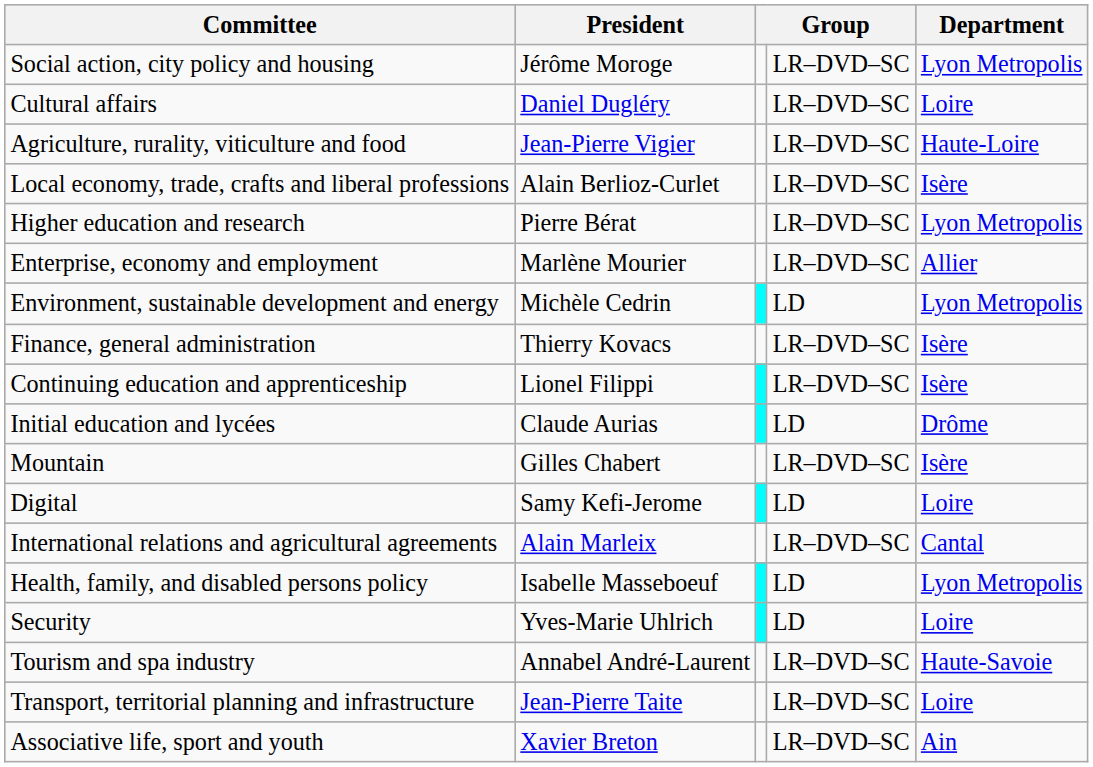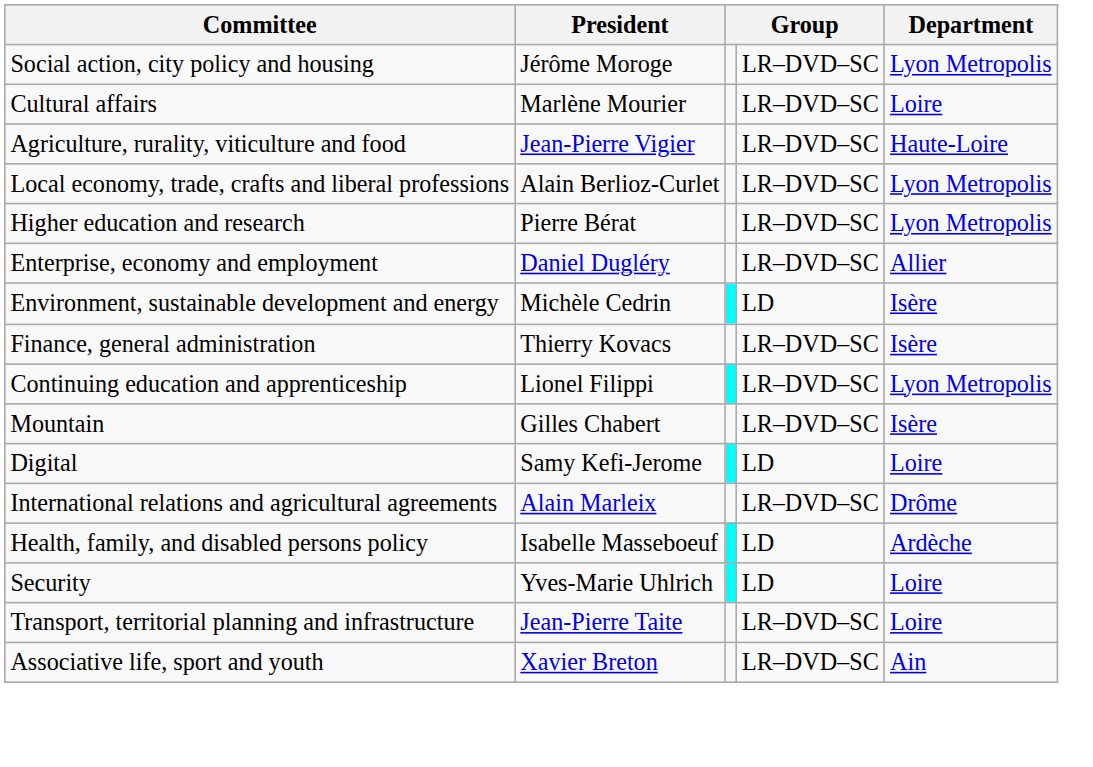(595, 104) Daniel Dugléry -> (603, 104) Marlène Mourier
(944, 184) Isère -> (971, 184) Lyon Metropolis
(603, 263) Marlène Mourier -> (595, 263) Daniel Dugléry
(1002, 303) Lyon Metropolis -> (913, 303) Isère
(944, 383) Isère -> (971, 383) Lyon Metropolis
- row: (143, 423)
(952, 542) Cantal -> (924, 502) Drôme
(1002, 582) Lyon Metropolis -> (931, 542) Ardèche
- row: (133, 662)
